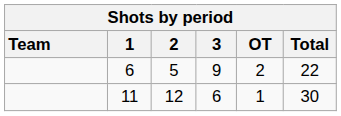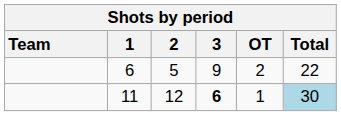(217, 96) normal -> (217, 96) bold
(310, 96) no background -> (310, 96) lightblue background
